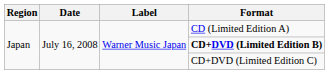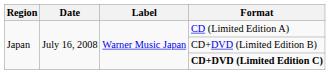(257, 45) bold -> (254, 45) normal
(254, 61) normal -> (257, 61) bold
